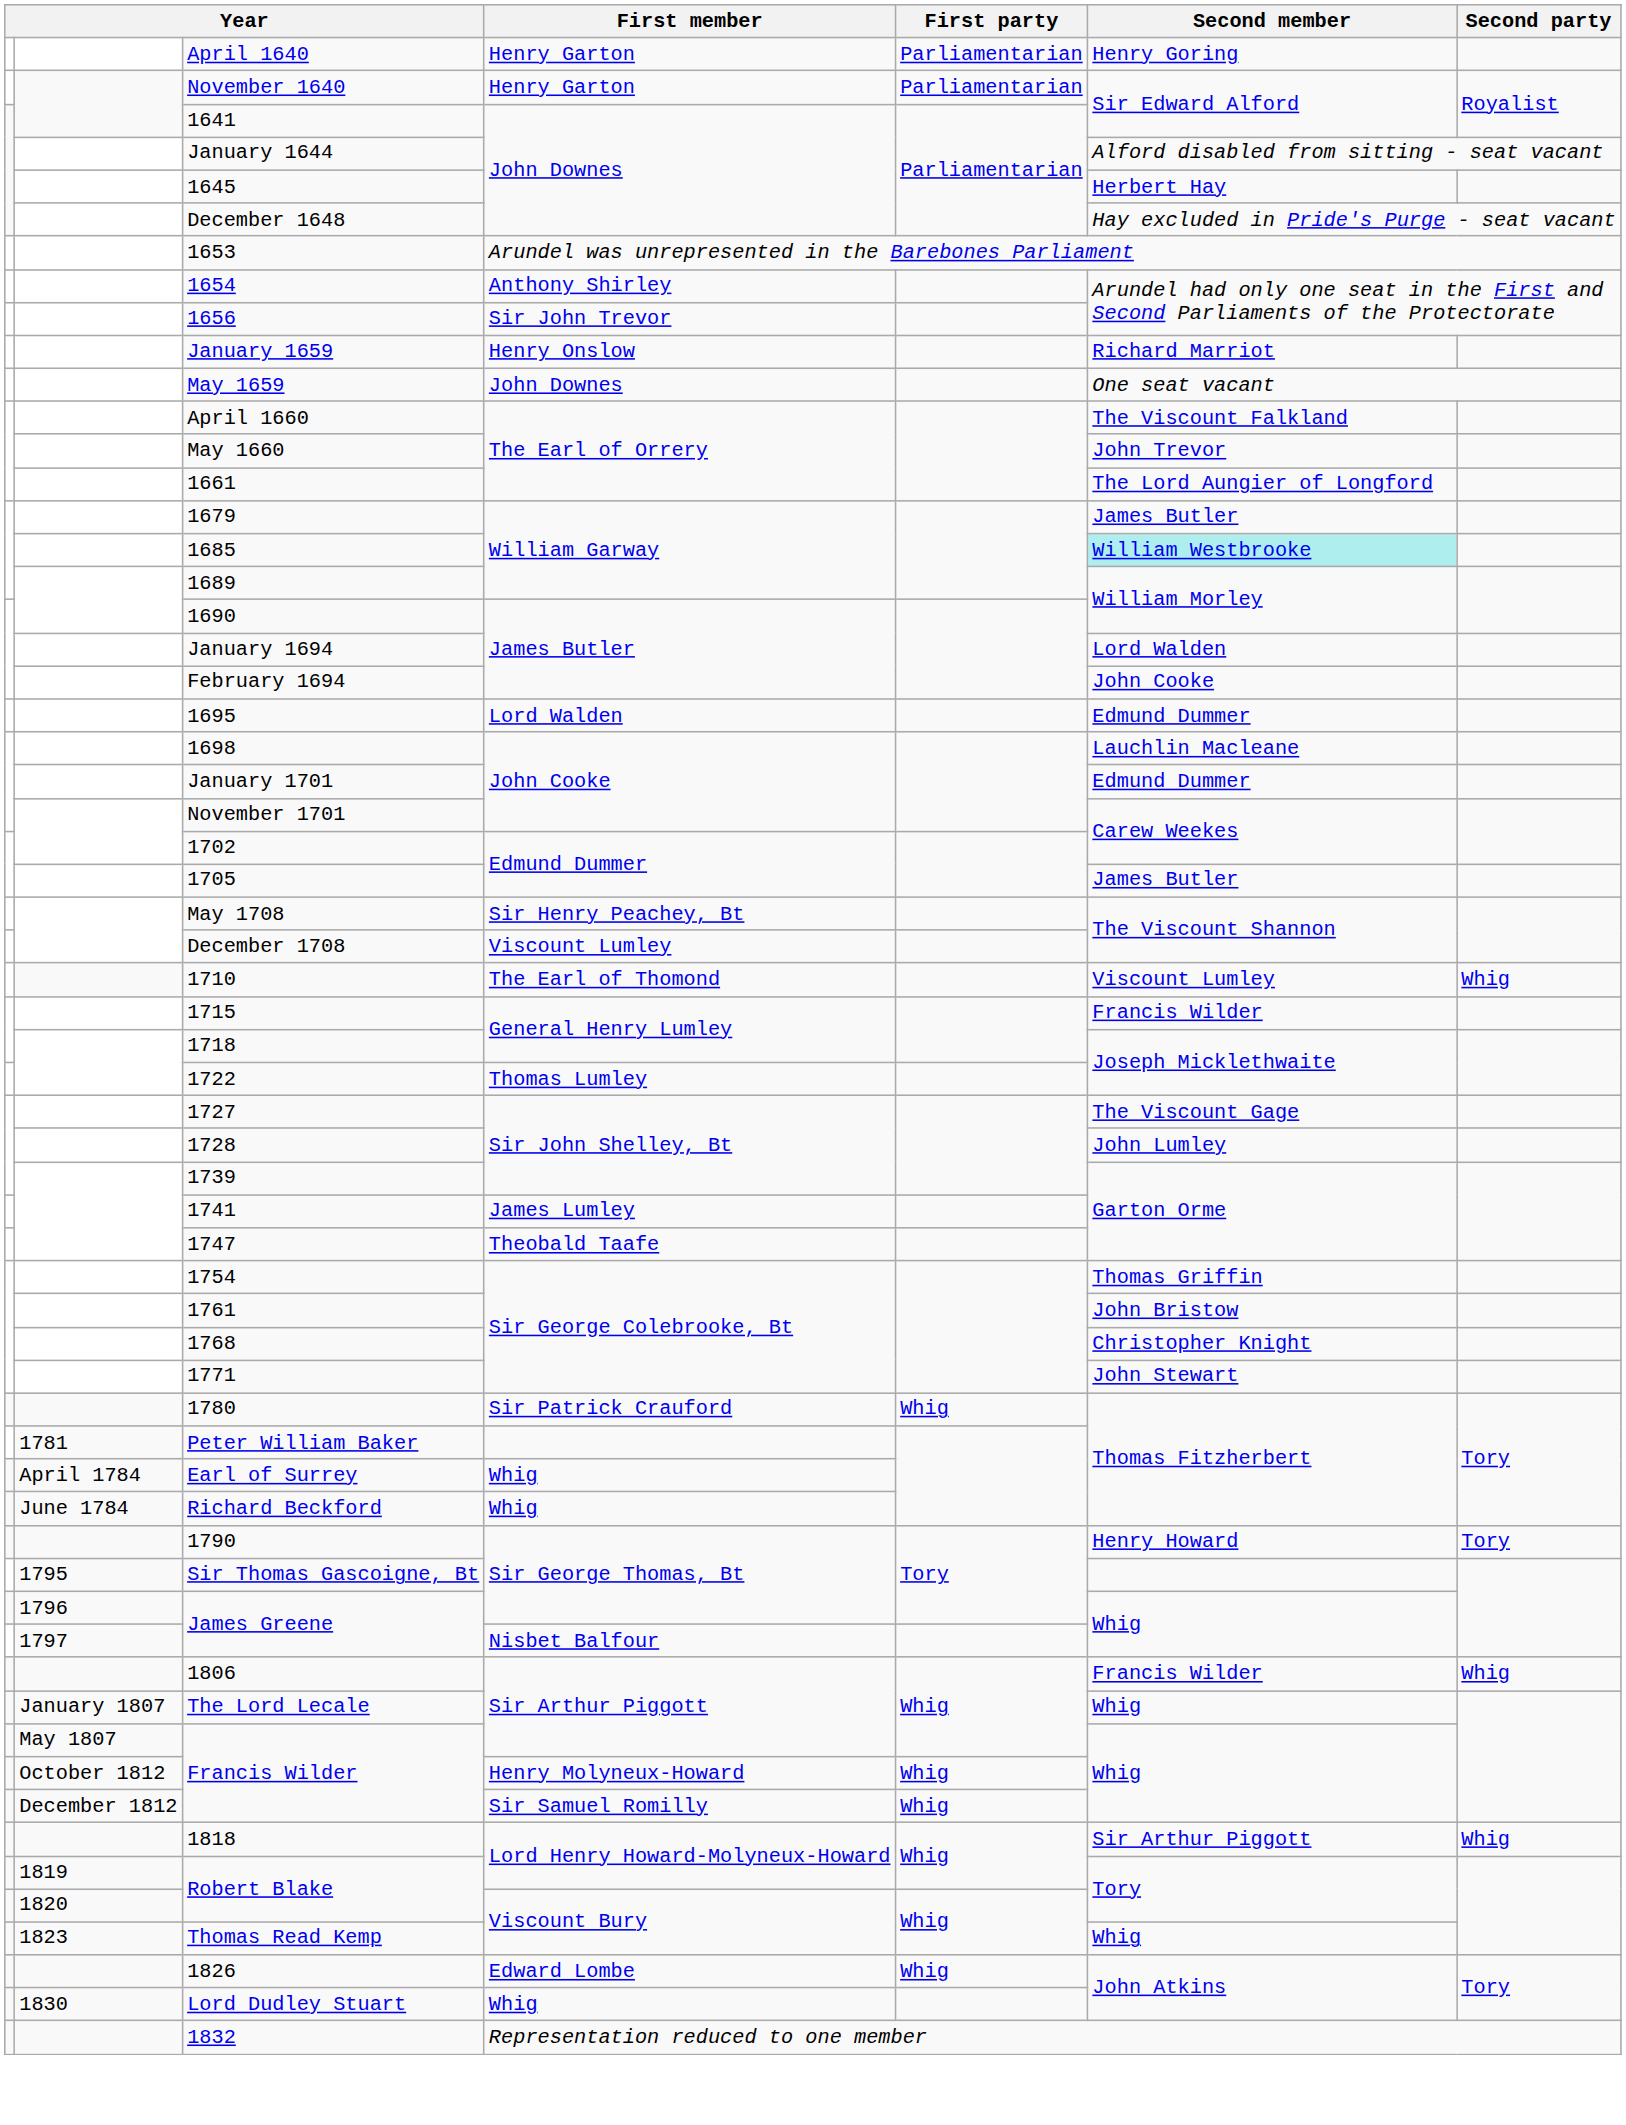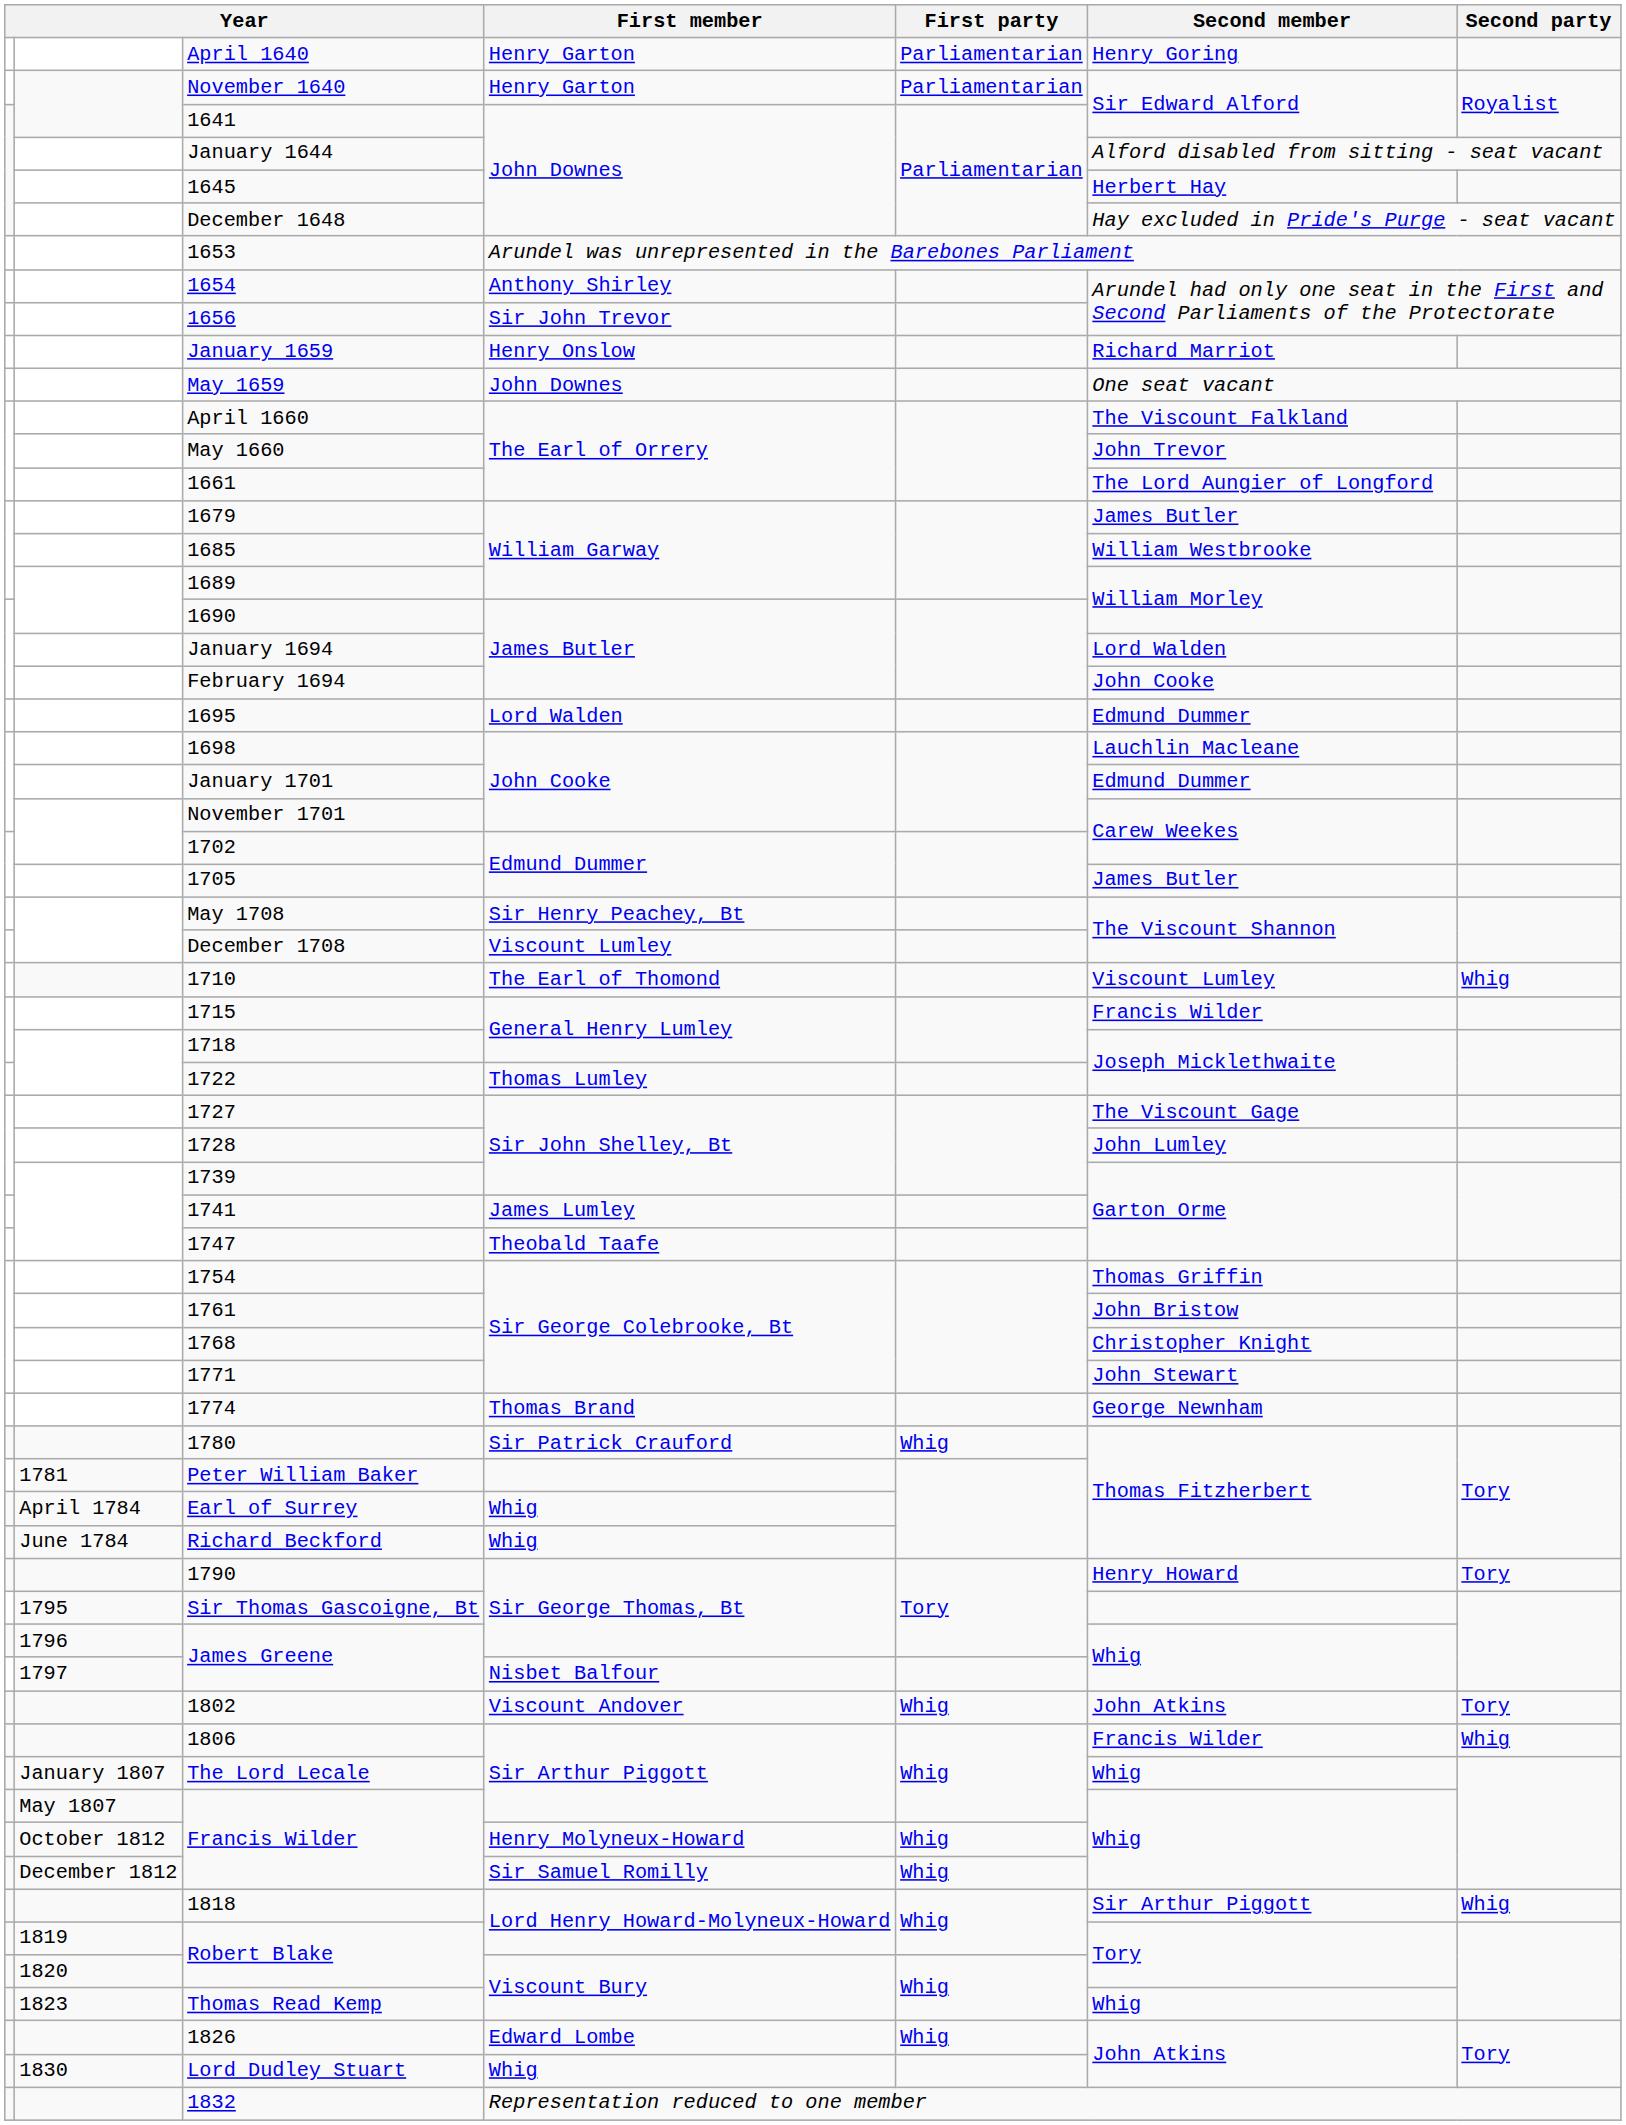(1202, 550) paleturquoise background -> (1202, 550) no background
+ row: (211, 1410)
+ row: (211, 1707)
